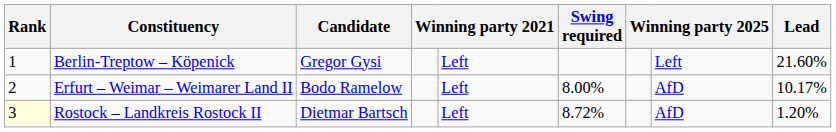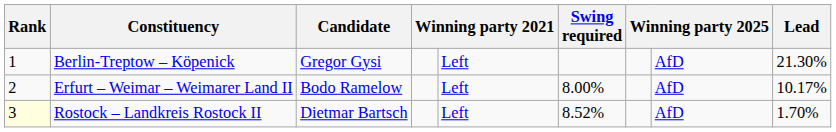(668, 61) Left -> (669, 61) AfD
(802, 61) 21.60% -> (802, 61) 21.30%
(583, 113) 8.72% -> (583, 113) 8.52%
(798, 113) 1.20% -> (798, 113) 1.70%
